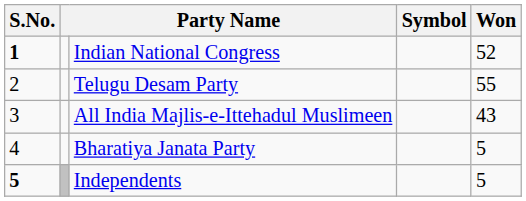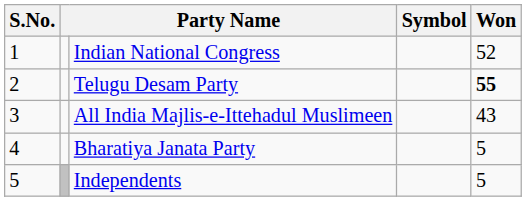(14, 52) bold -> (14, 52) normal
(486, 84) normal -> (486, 84) bold
(14, 180) bold -> (14, 180) normal
